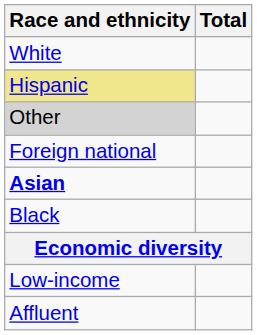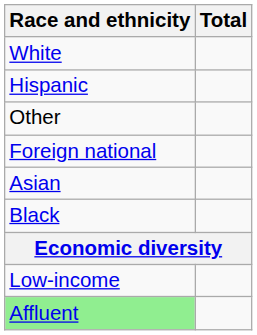(49, 85) khaki background -> (49, 85) no background
(35, 118) lightgrey background -> (35, 118) no background
(37, 183) bold -> (35, 183) normal
(44, 313) no background -> (44, 313) lightgreen background
